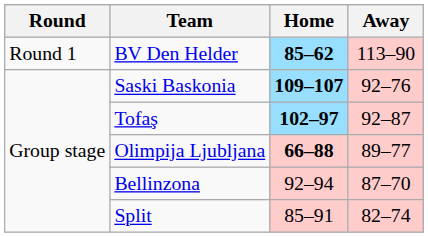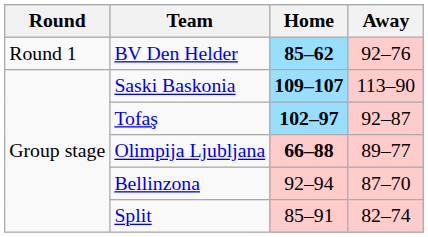(386, 53) 113–90 -> (386, 53) 92–76
(386, 86) 92–76 -> (386, 86) 113–90
